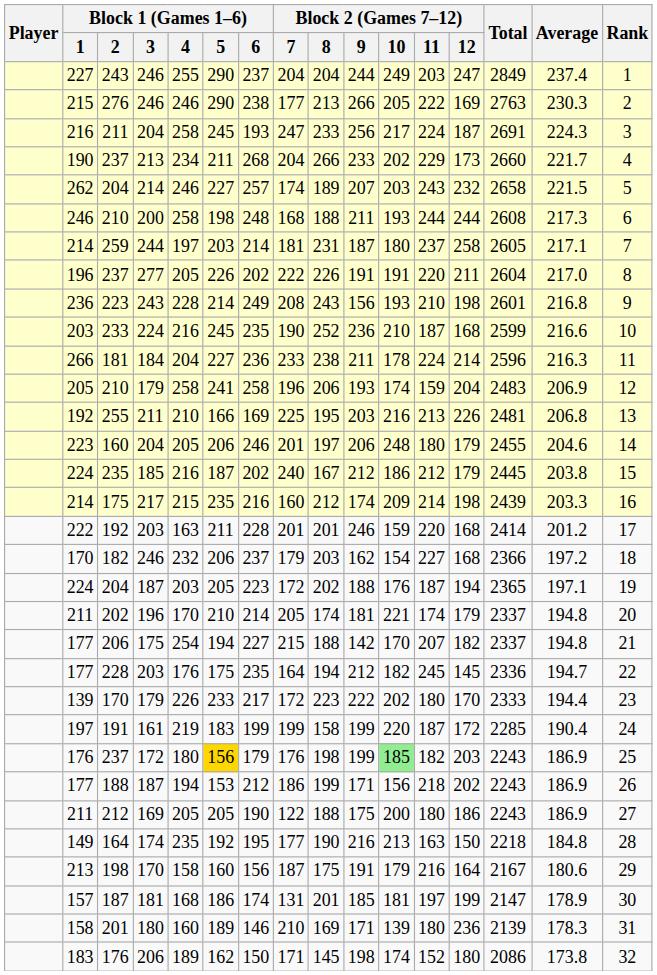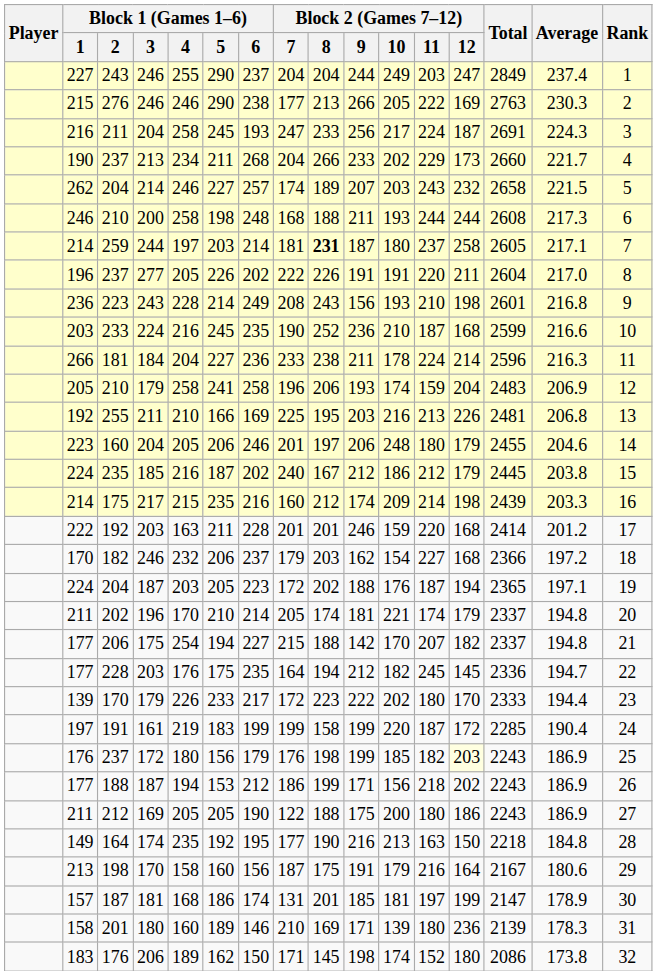(326, 246) normal -> (326, 246) bold
(221, 757) gold background -> (221, 757) no background
(396, 757) lightgreen background -> (396, 757) no background
(467, 757) no background -> (467, 757) lightyellow background
